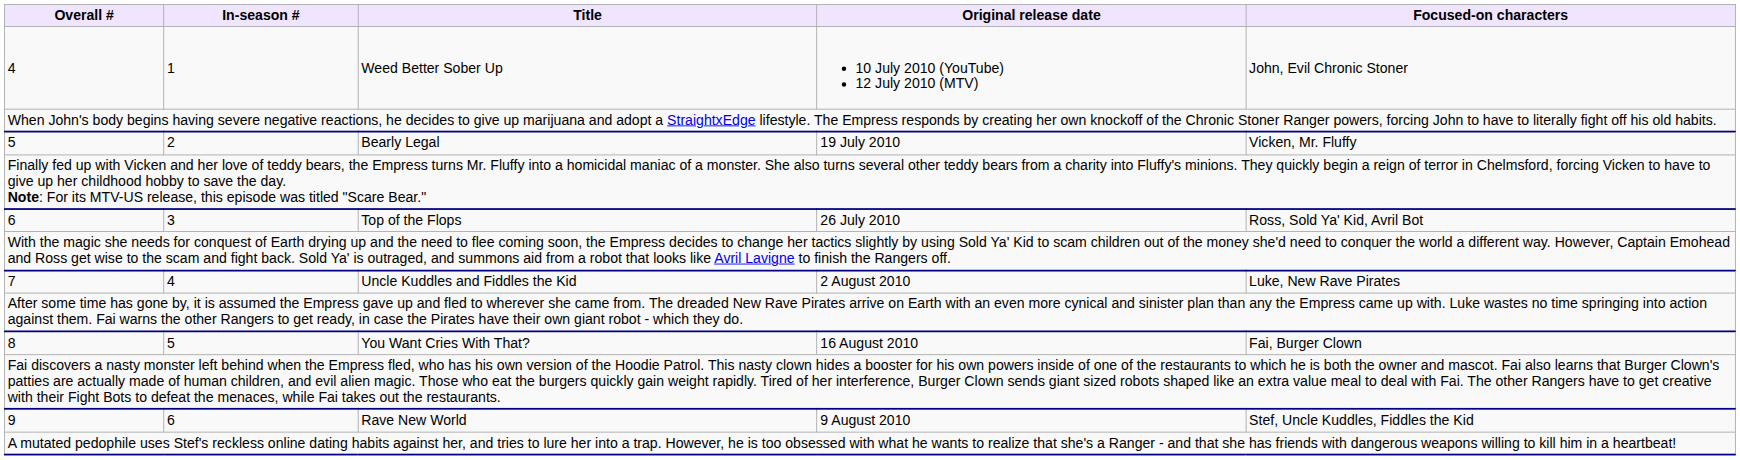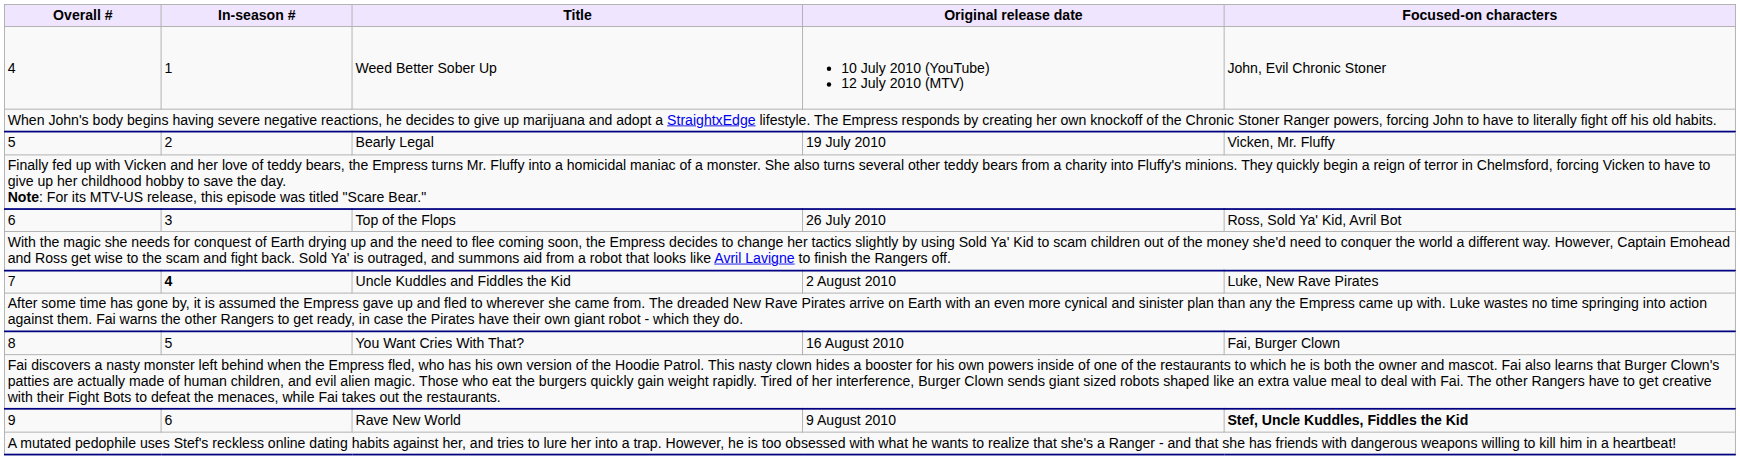(171, 281) normal -> (168, 281) bold
(1361, 420) normal -> (1348, 420) bold
